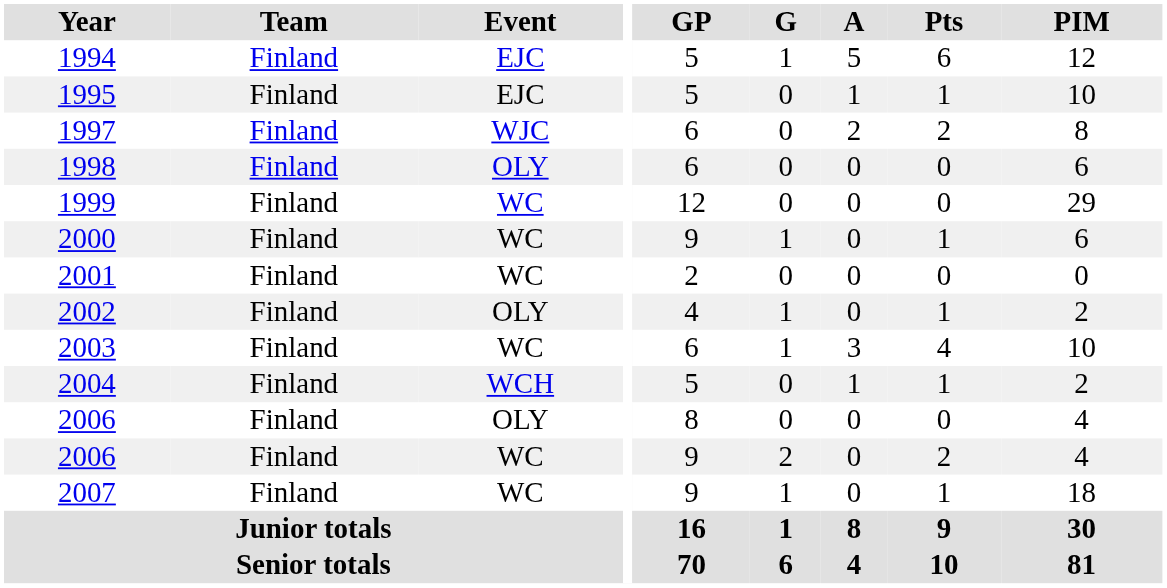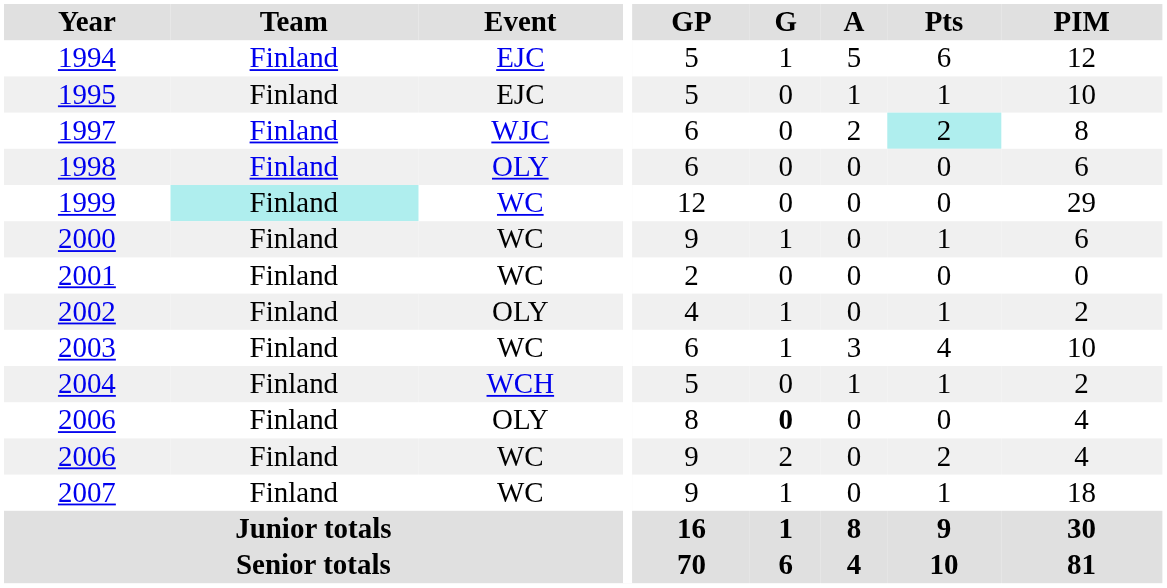(944, 130) no background -> (944, 130) paleturquoise background
(294, 202) no background -> (294, 202) paleturquoise background
(786, 419) normal -> (786, 419) bold
